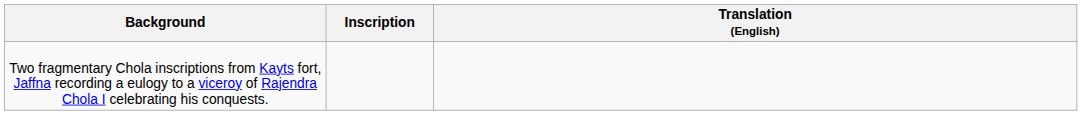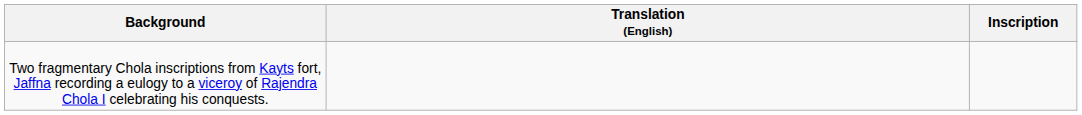columns swapped: (755, 23) <-> (380, 23)
